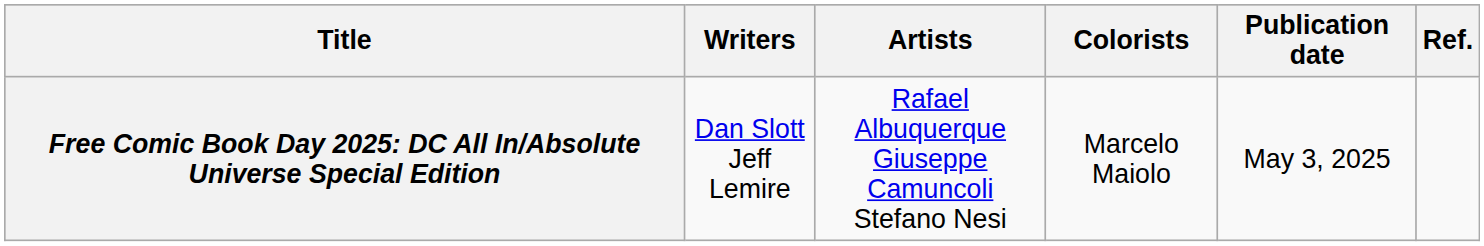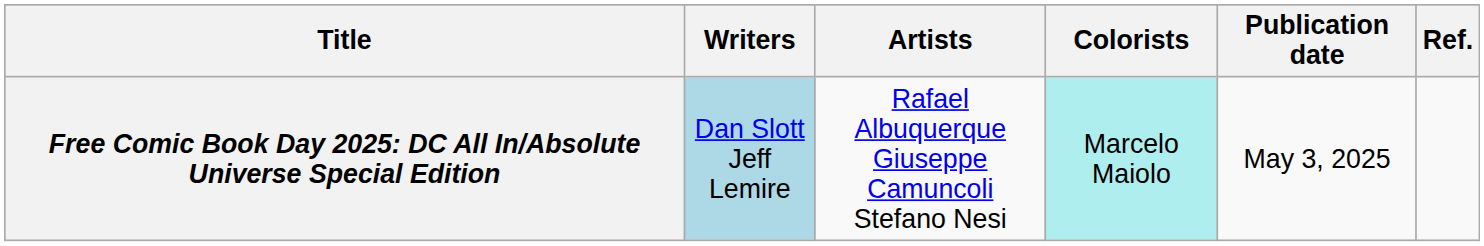(750, 158) no background -> (750, 158) lightblue background
(1131, 158) no background -> (1131, 158) paleturquoise background
